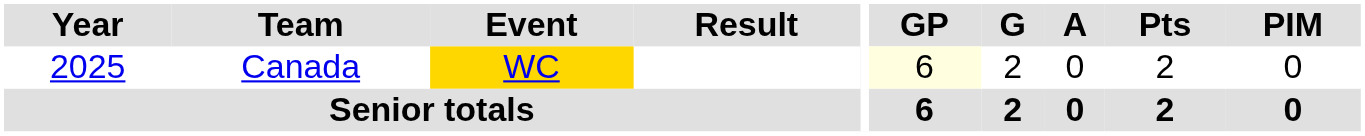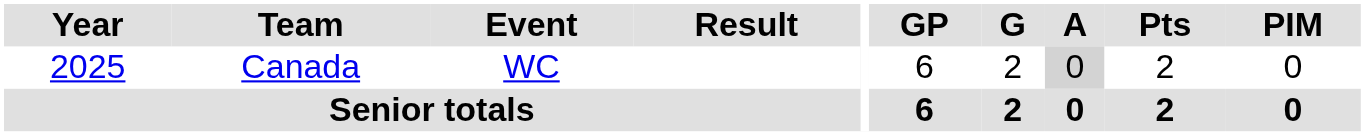(531, 67) gold background -> (531, 67) no background
(924, 67) lightyellow background -> (924, 67) no background
(1075, 67) no background -> (1075, 67) lightgrey background
